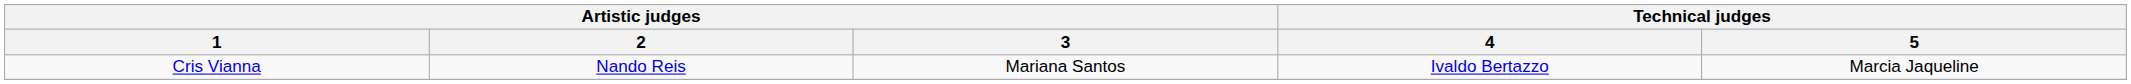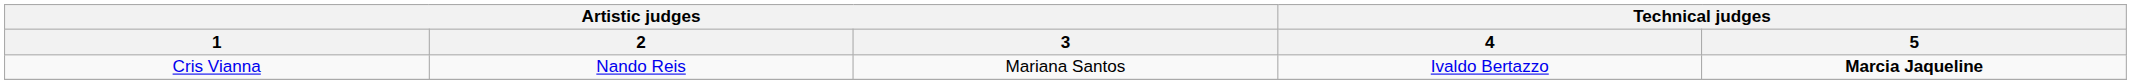(1914, 67) normal -> (1914, 67) bold
